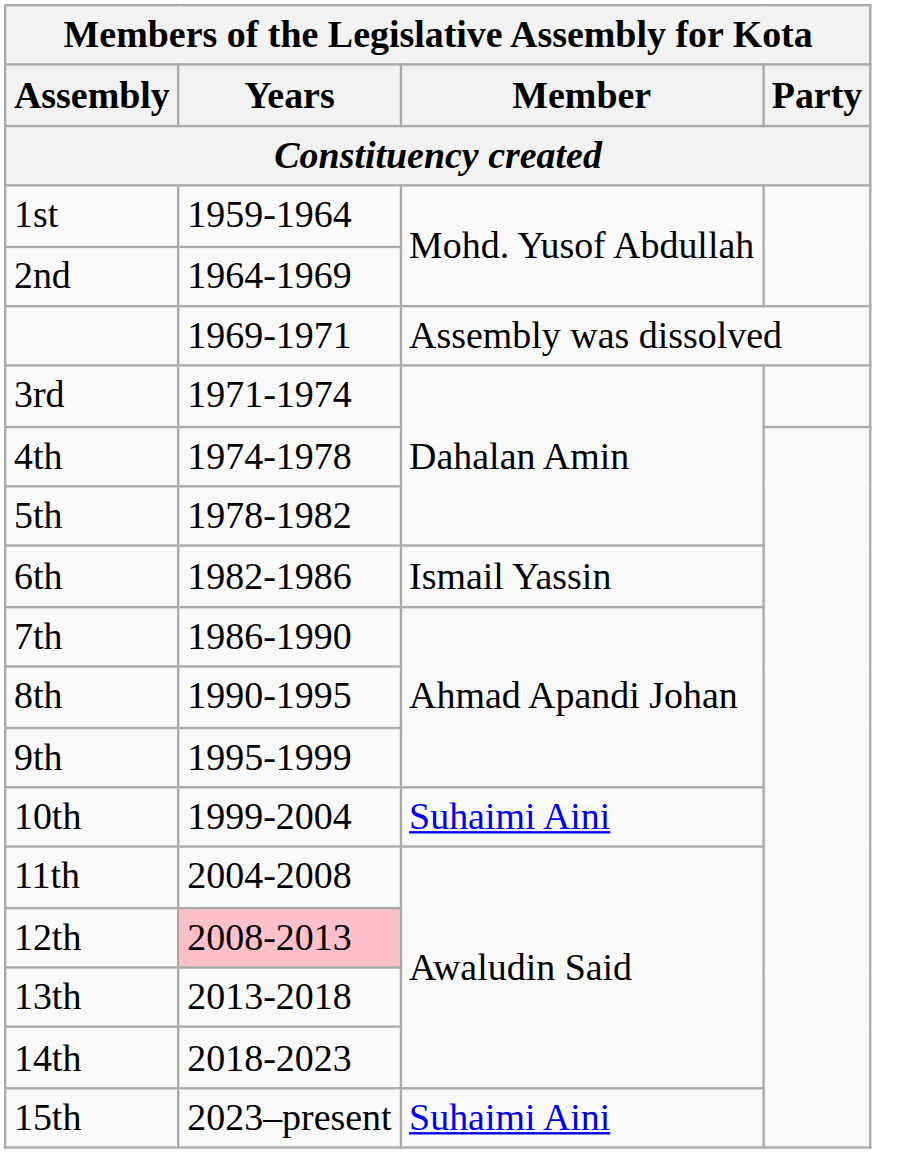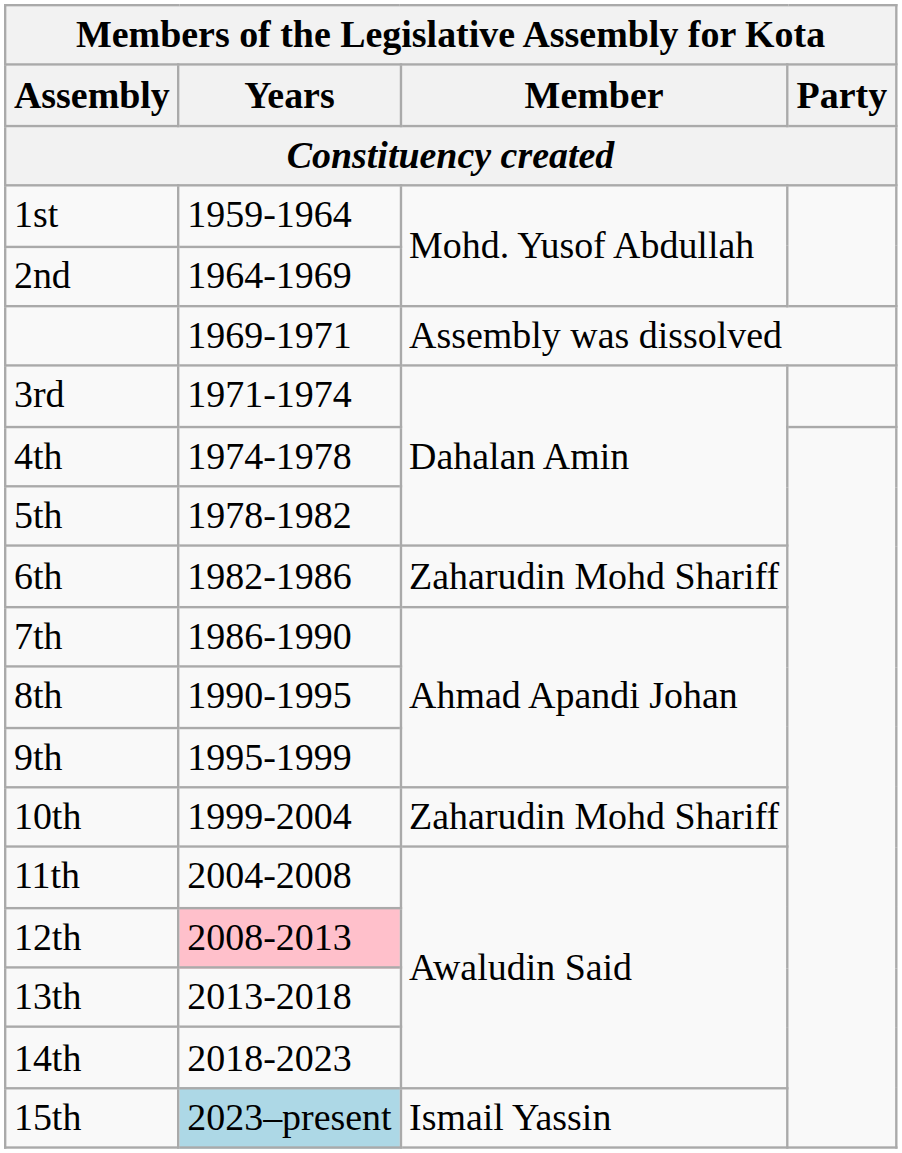(510, 575) Ismail Yassin -> (594, 575) Zaharudin Mohd Shariff
(510, 816) Suhaimi Aini -> (594, 816) Zaharudin Mohd Shariff
(289, 1117) no background -> (289, 1117) lightblue background
(510, 1117) Suhaimi Aini -> (510, 1117) Ismail Yassin
